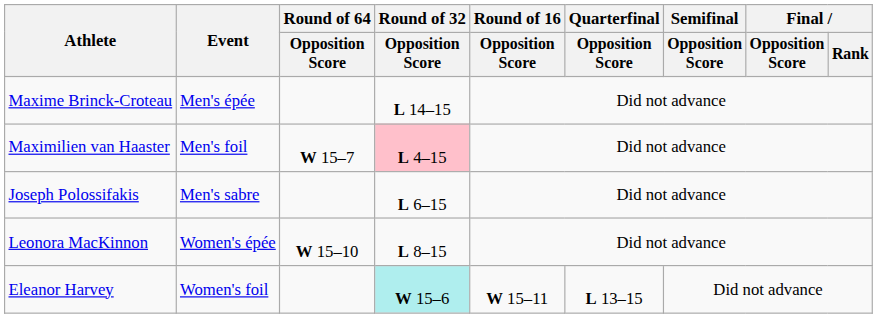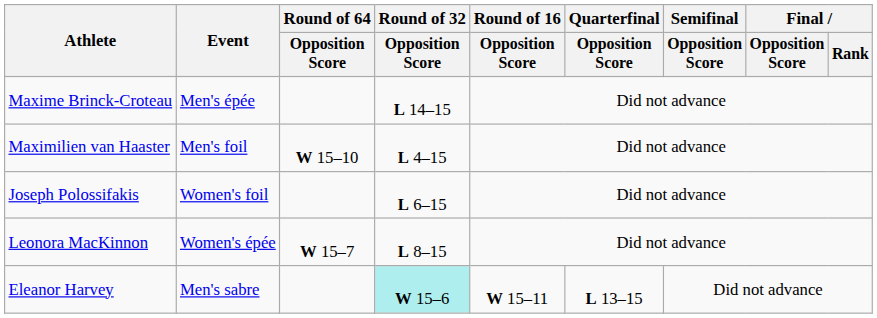(327, 157) W 15–7 -> (327, 157) W 15–10
(422, 157) pink background -> (422, 157) no background
(220, 195) Men's sabre -> (224, 195) Women's foil
(327, 252) W 15–10 -> (327, 252) W 15–7
(224, 289) Women's foil -> (220, 289) Men's sabre
